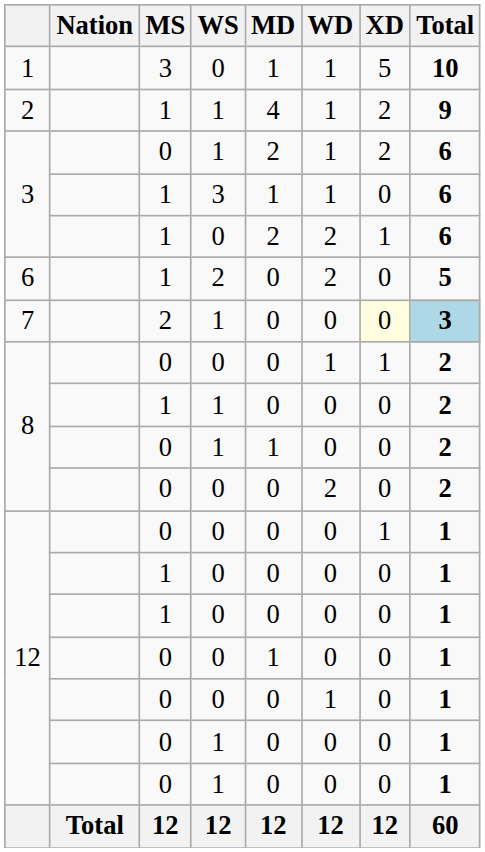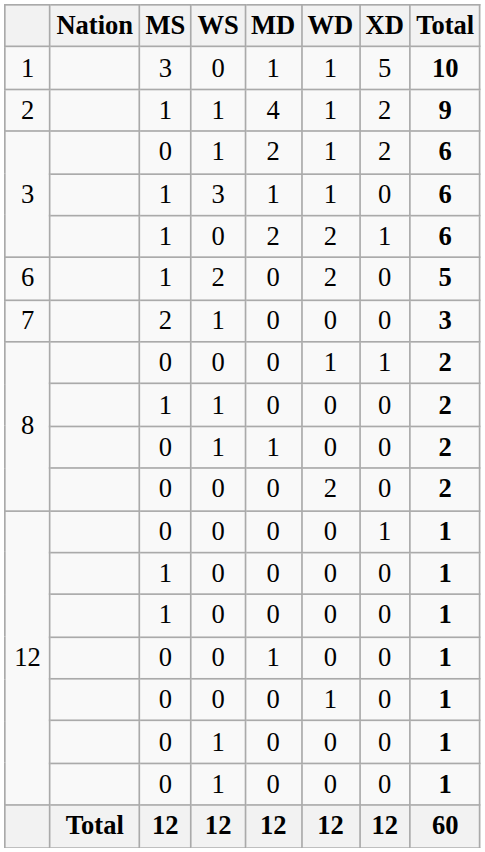(385, 320) lightyellow background -> (385, 320) no background
(445, 320) lightblue background -> (445, 320) no background
